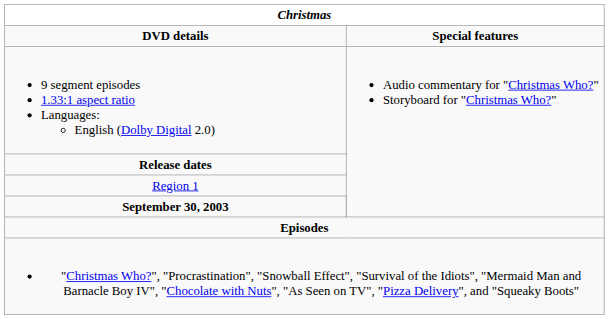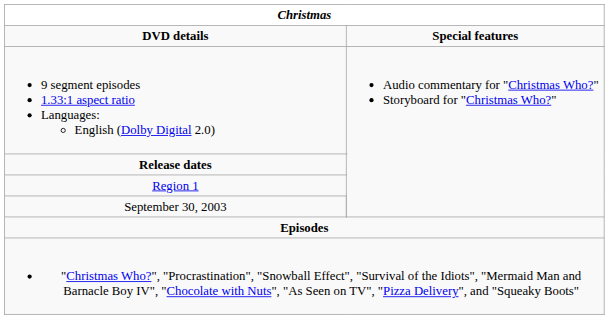(175, 206) bold -> (175, 206) normal
